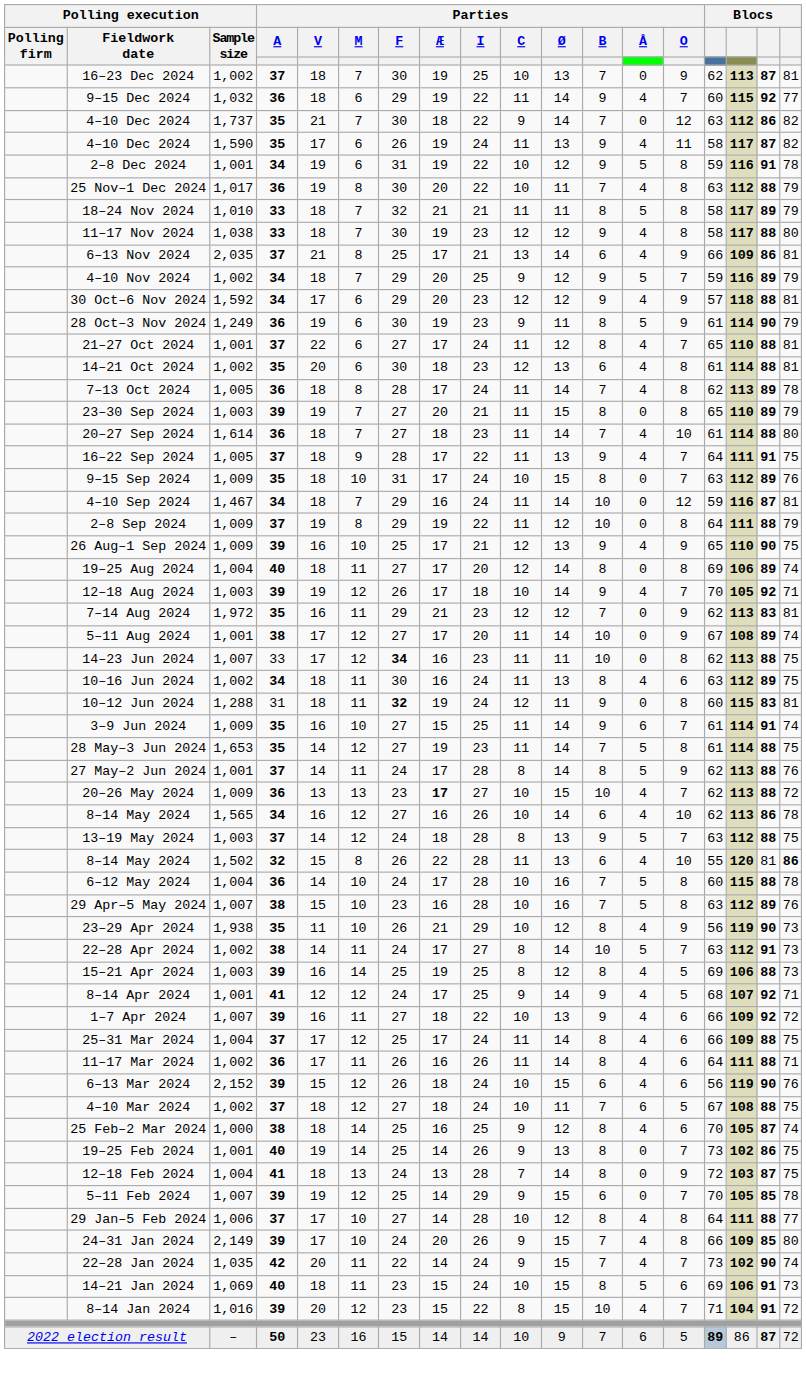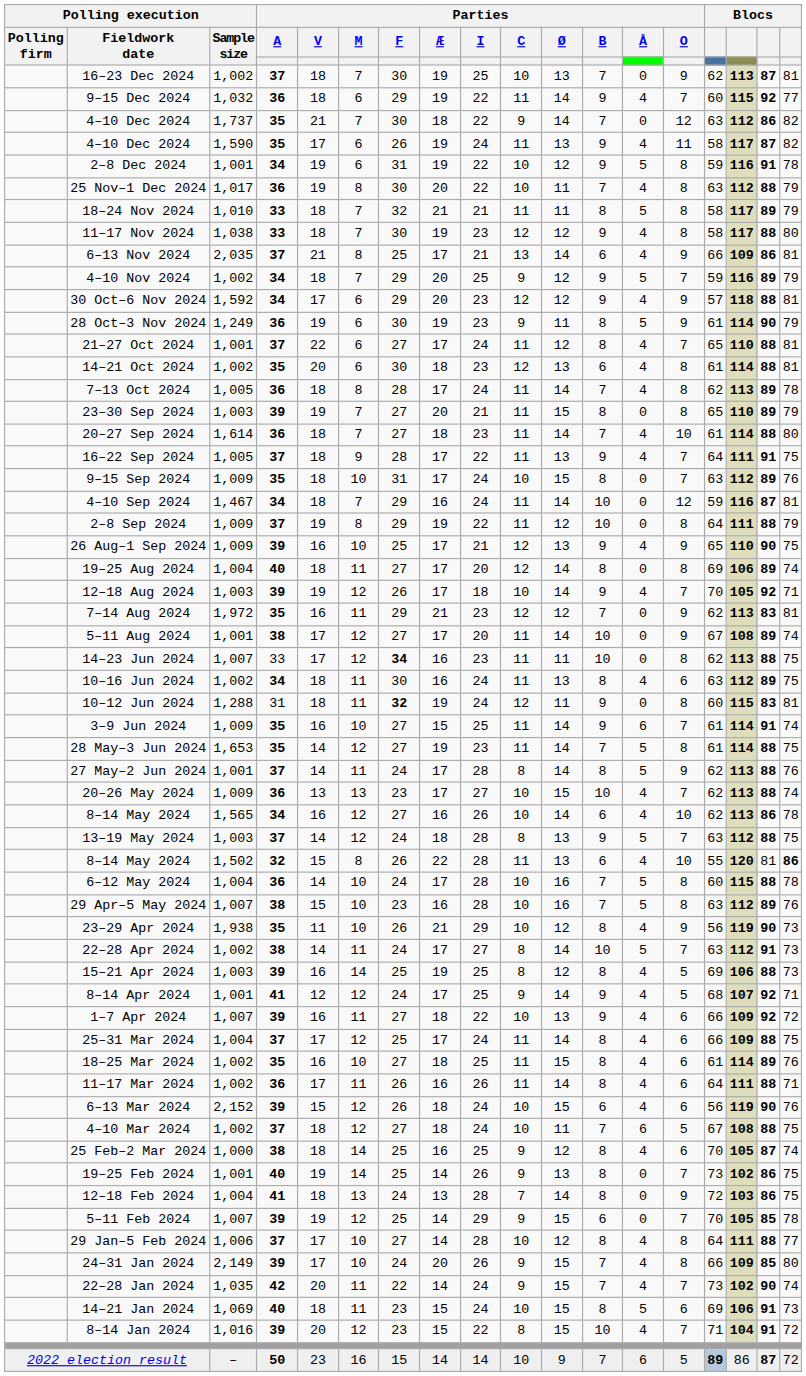(440, 793) bold -> (440, 793) normal
(791, 793) 72 -> (791, 793) 74
+ row: (138, 1062)
(768, 1174) 87 -> (768, 1197) 86
